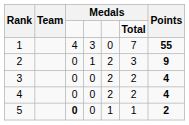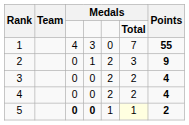(92, 111) normal -> (92, 111) bold
(134, 111) no background -> (134, 111) lightyellow background
